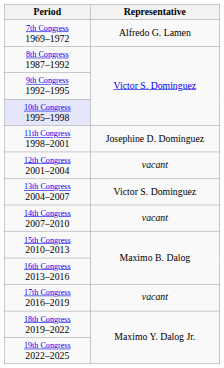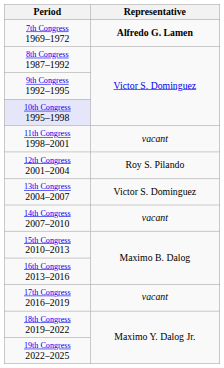(155, 33) normal -> (155, 33) bold
(155, 139) Josephine D. Dominguez -> (155, 139) vacant
(155, 165) vacant -> (155, 165) Roy S. Pilando
